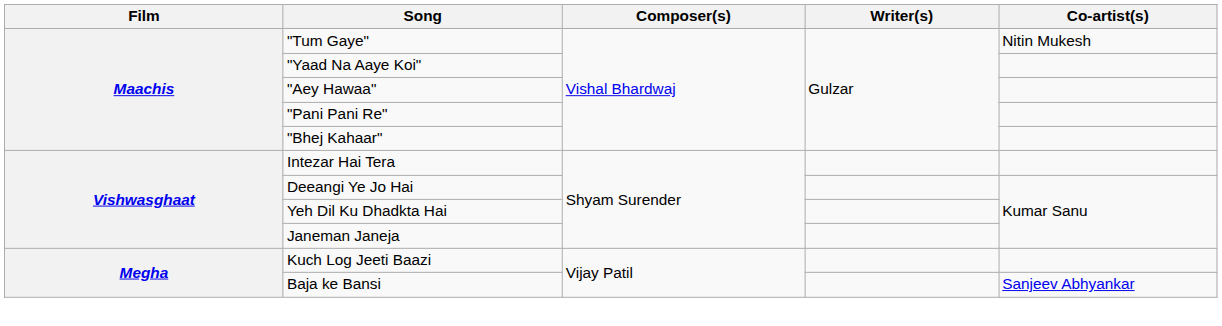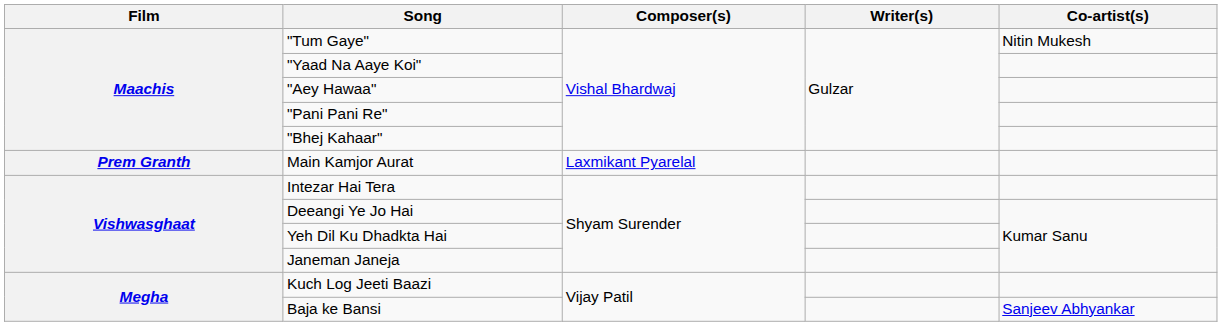+ row: (350, 162)
